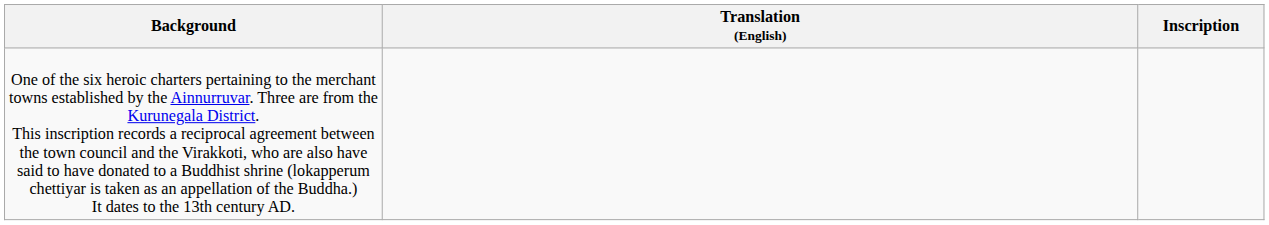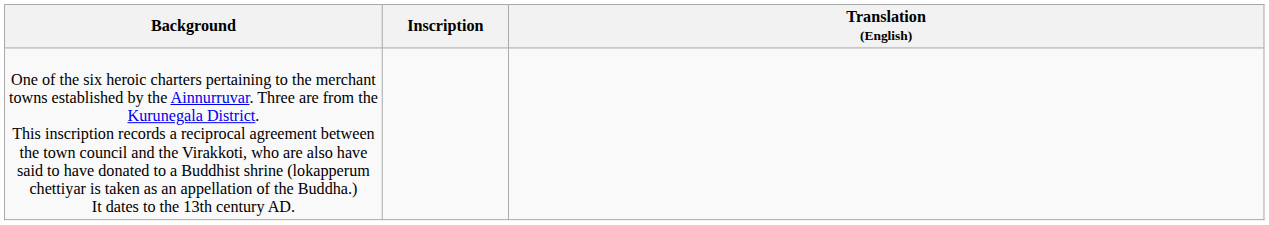columns swapped: (760, 26) <-> (1201, 26)
